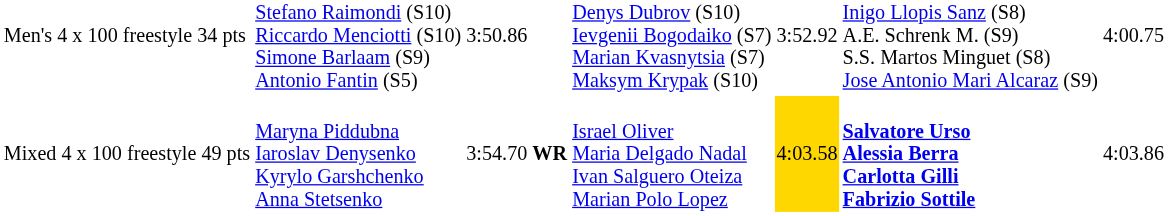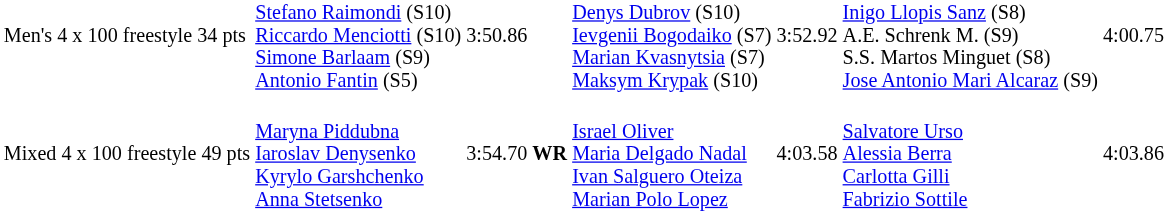(807, 153) gold background -> (807, 153) no background
(909, 165) bold -> (905, 165) normal
